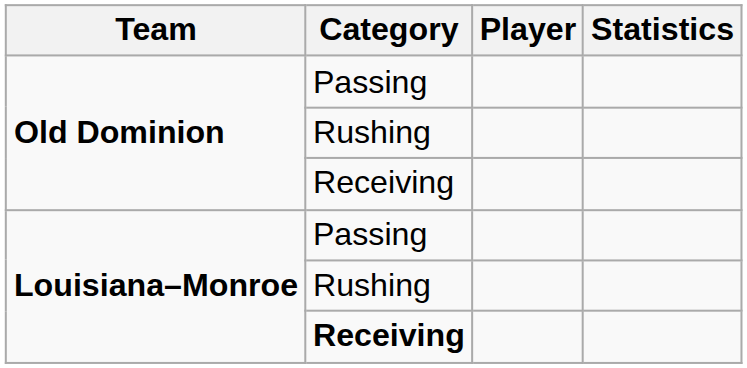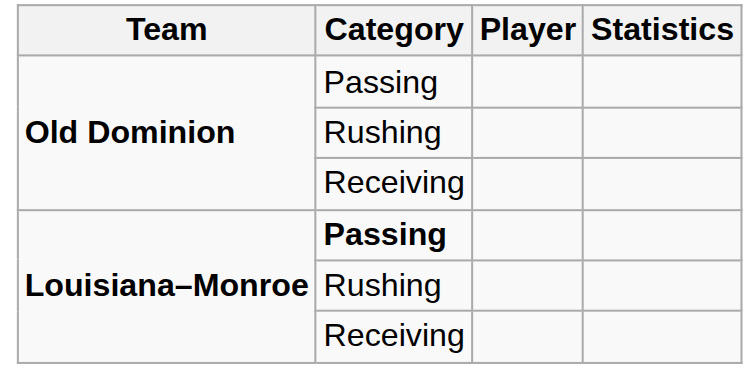(370, 234) normal -> (385, 234) bold
(389, 336) bold -> (394, 336) normal
